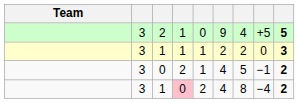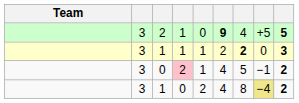(223, 32) normal -> (223, 32) bold
(243, 51) normal -> (243, 51) bold
(183, 70) no background -> (183, 70) pink background
(183, 88) pink background -> (183, 88) no background
(264, 88) no background -> (264, 88) khaki background
